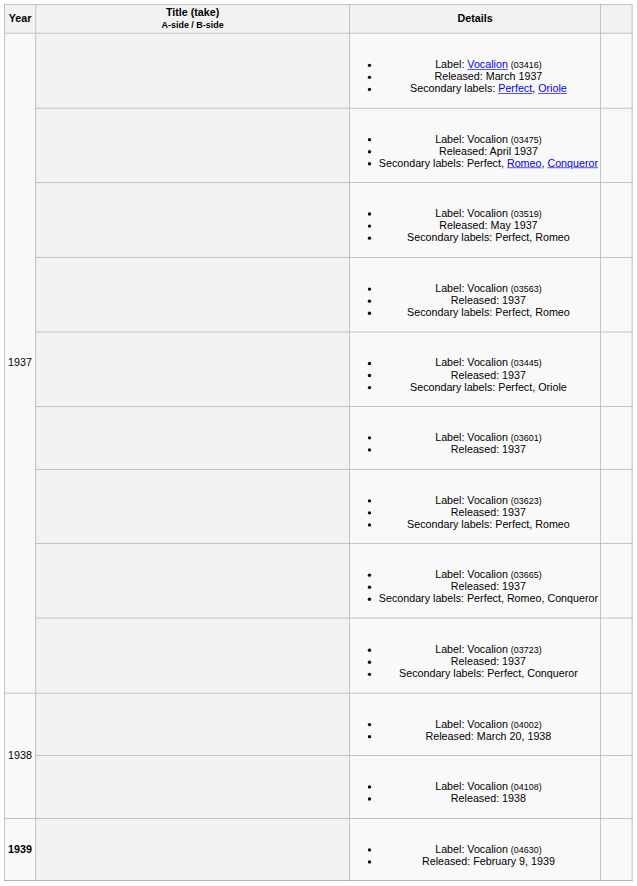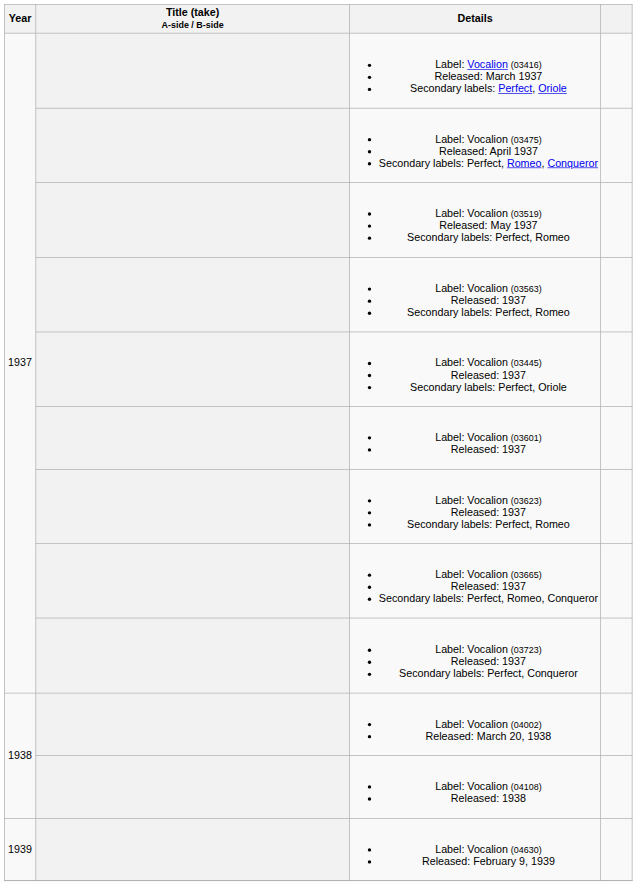(20, 849) bold -> (20, 849) normal
